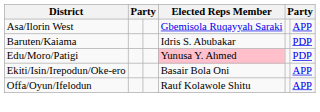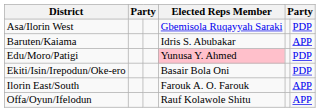(302, 26) APP -> (302, 26) PDP
(302, 41) PDP -> (302, 41) APP
(302, 71) APP -> (302, 71) PDP
+ row: (43, 85)
